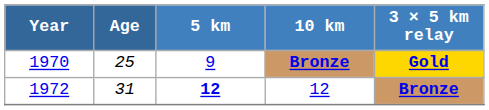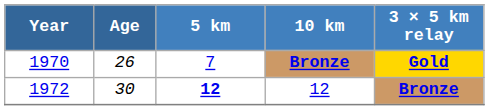(125, 64) 25 -> (125, 64) 26
(210, 64) 9 -> (210, 64) 7
(125, 91) 31 -> (125, 91) 30
